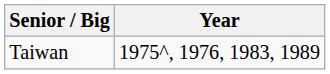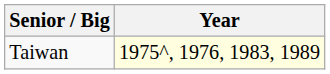(220, 52) no background -> (220, 52) lightyellow background
